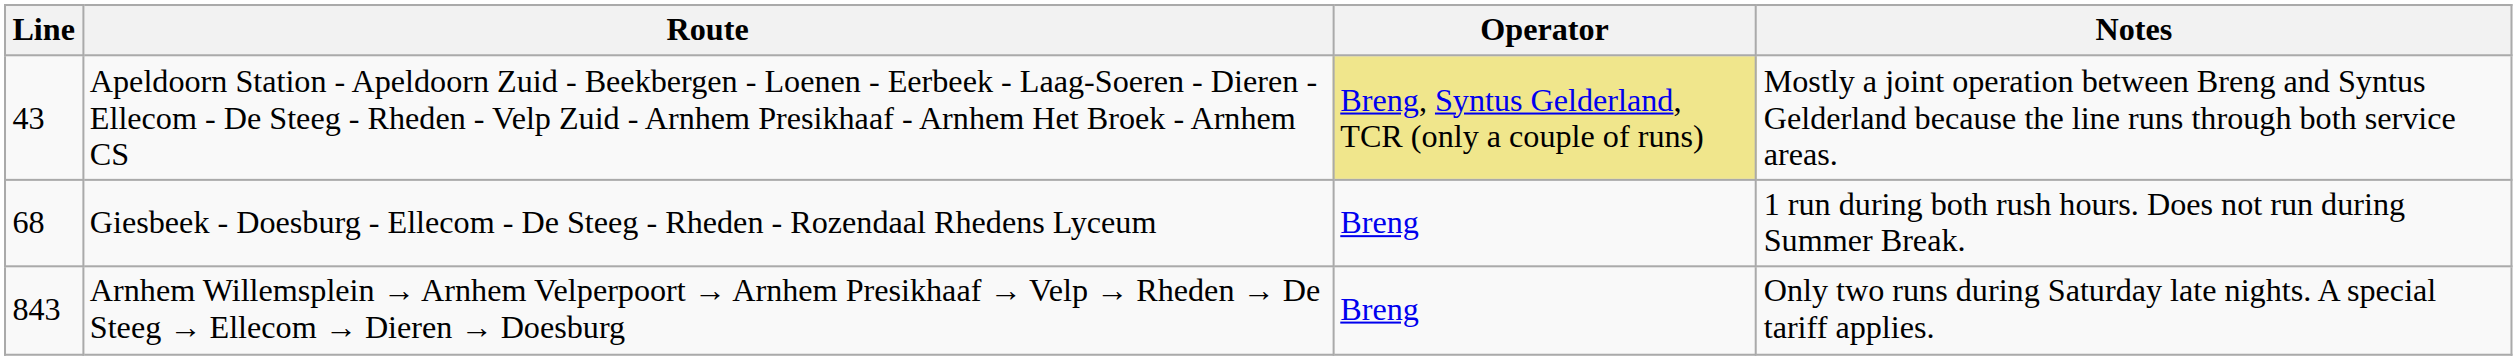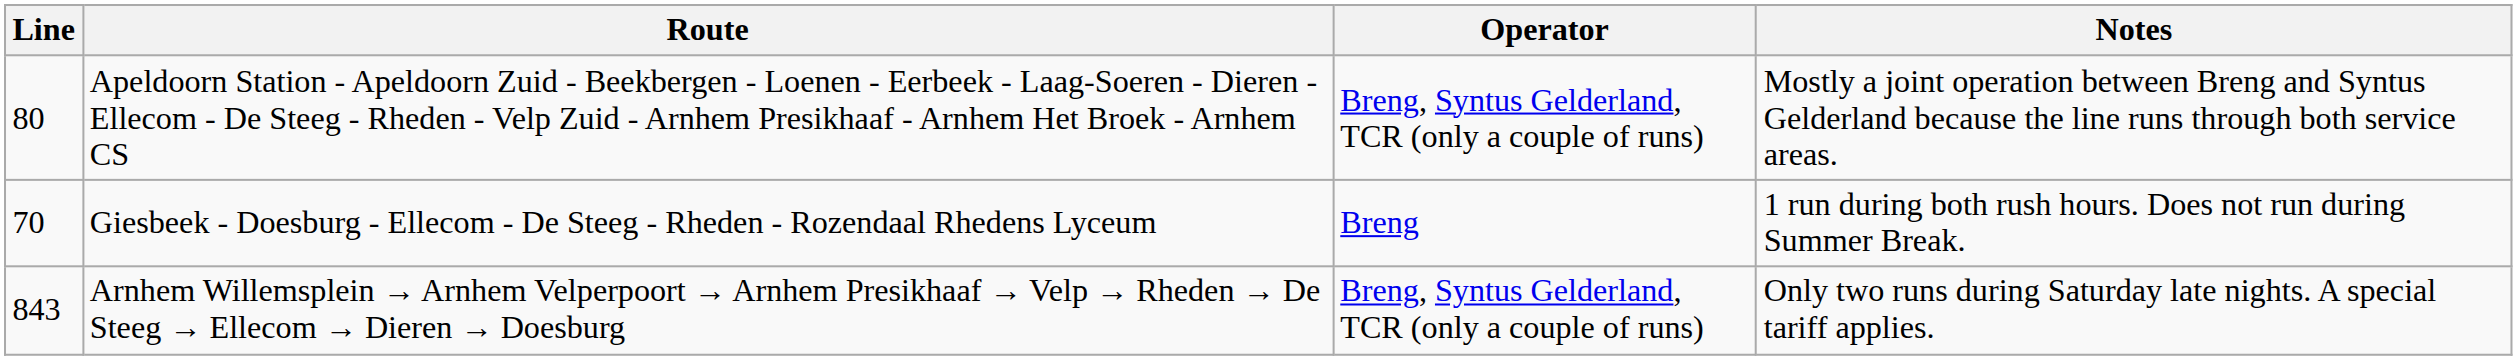(28, 117) 43 -> (28, 117) 80
(1522, 117) khaki background -> (1522, 117) no background
(28, 222) 68 -> (28, 222) 70
(1380, 309) Breng -> (1522, 309) Breng, Syntus Gelderland, TCR (only a couple of runs)
